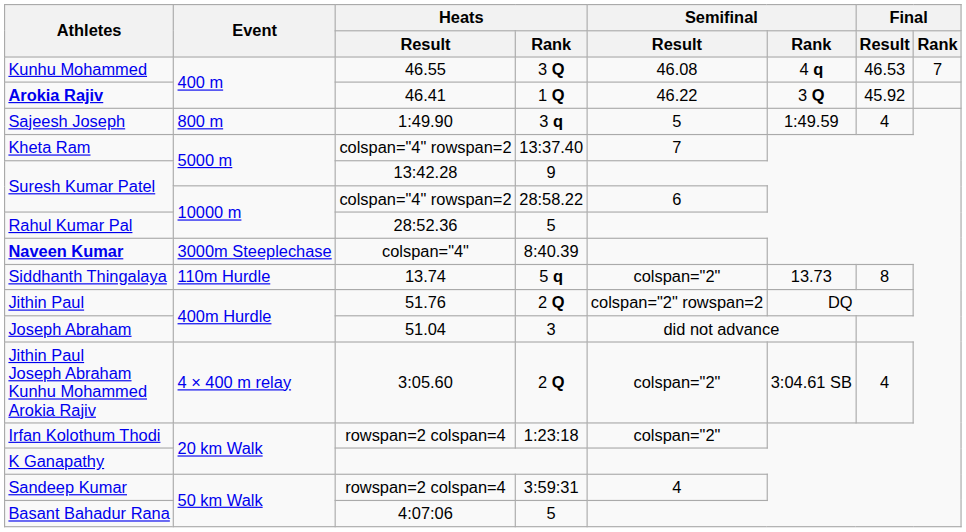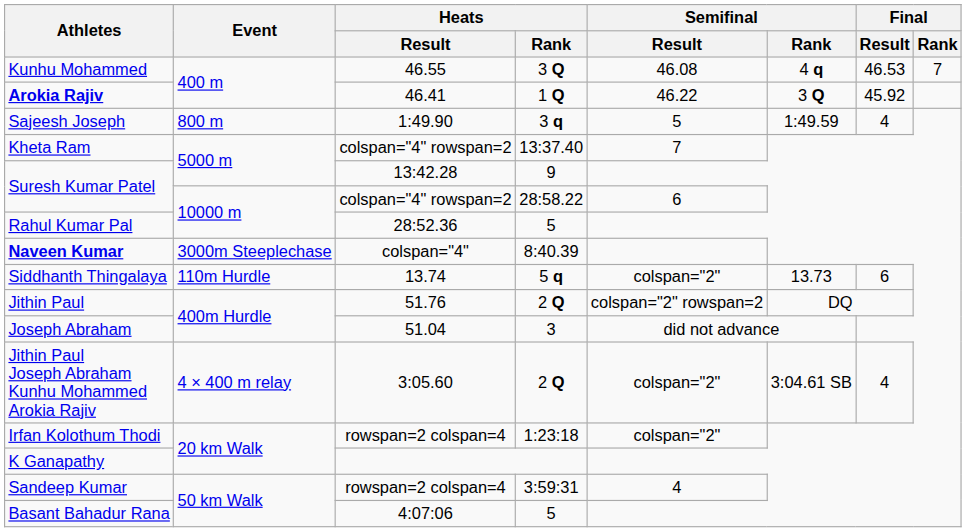(885, 277) 8 -> (885, 277) 6
